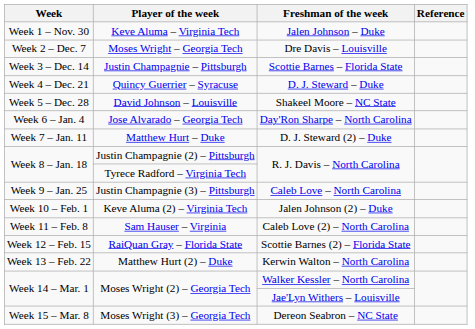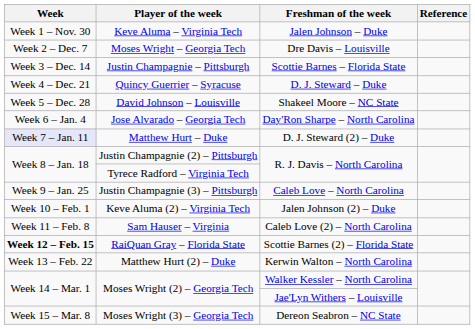(49, 137) no background -> (50, 137) lavender background
(49, 244) normal -> (50, 244) bold
